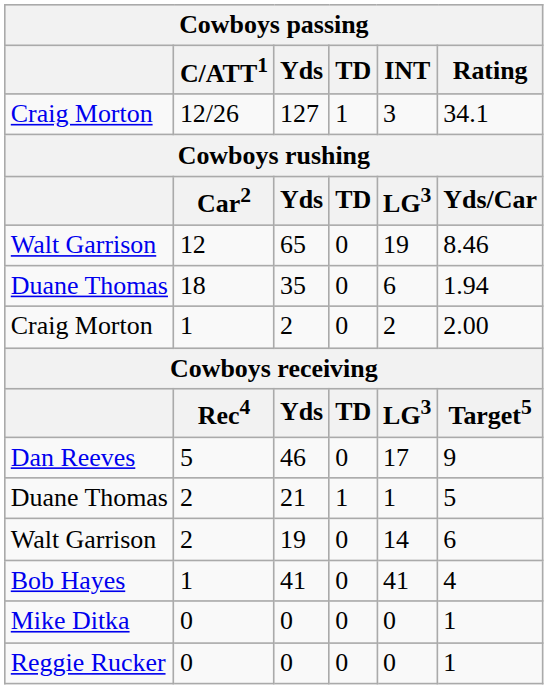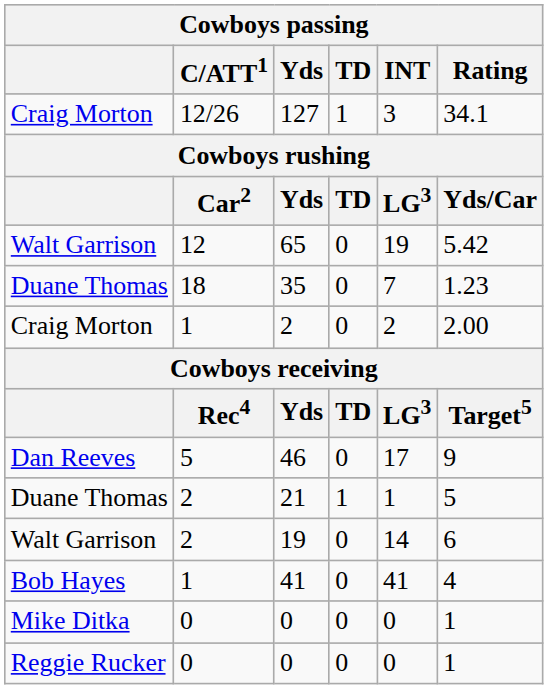(466, 244) 8.46 -> (466, 244) 5.42
(390, 285) 6 -> (390, 285) 7
(466, 285) 1.94 -> (466, 285) 1.23
